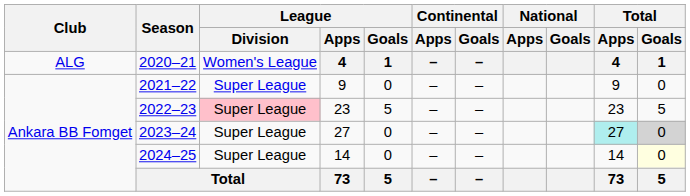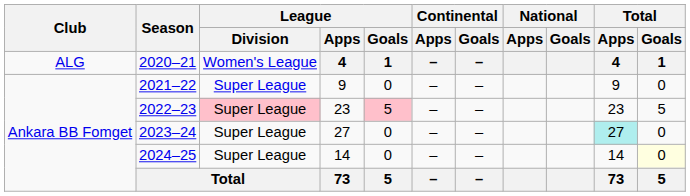(388, 109) no background -> (388, 109) pink background
(662, 132) lightgrey background -> (662, 132) no background
